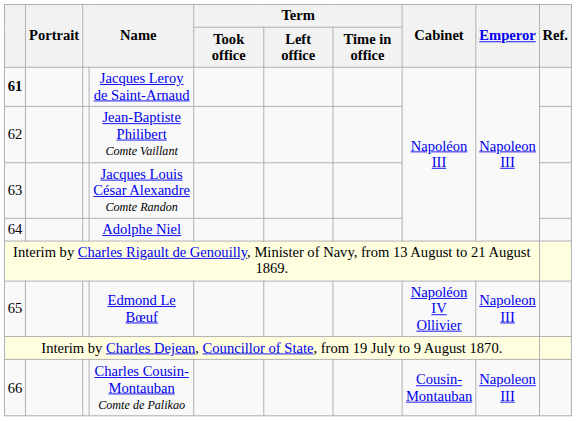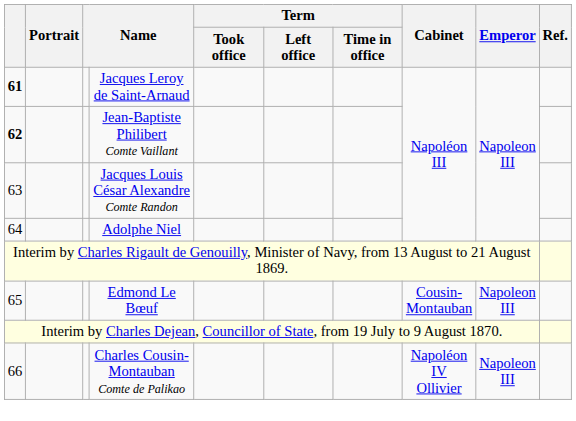(15, 134) normal -> (15, 134) bold
(439, 308) Napoléon IV Ollivier -> (439, 300) Cousin-Montauban
(439, 387) Cousin-Montauban -> (439, 371) Napoléon IV Ollivier
